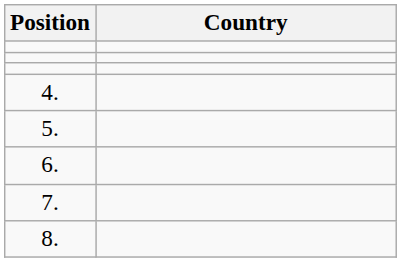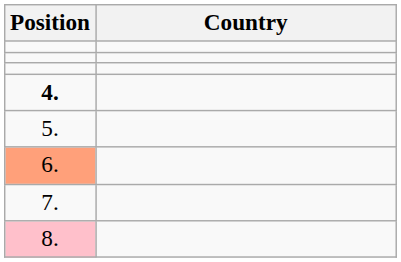(50, 91) normal -> (50, 91) bold
(50, 165) no background -> (50, 165) lightsalmon background
(50, 238) no background -> (50, 238) pink background
